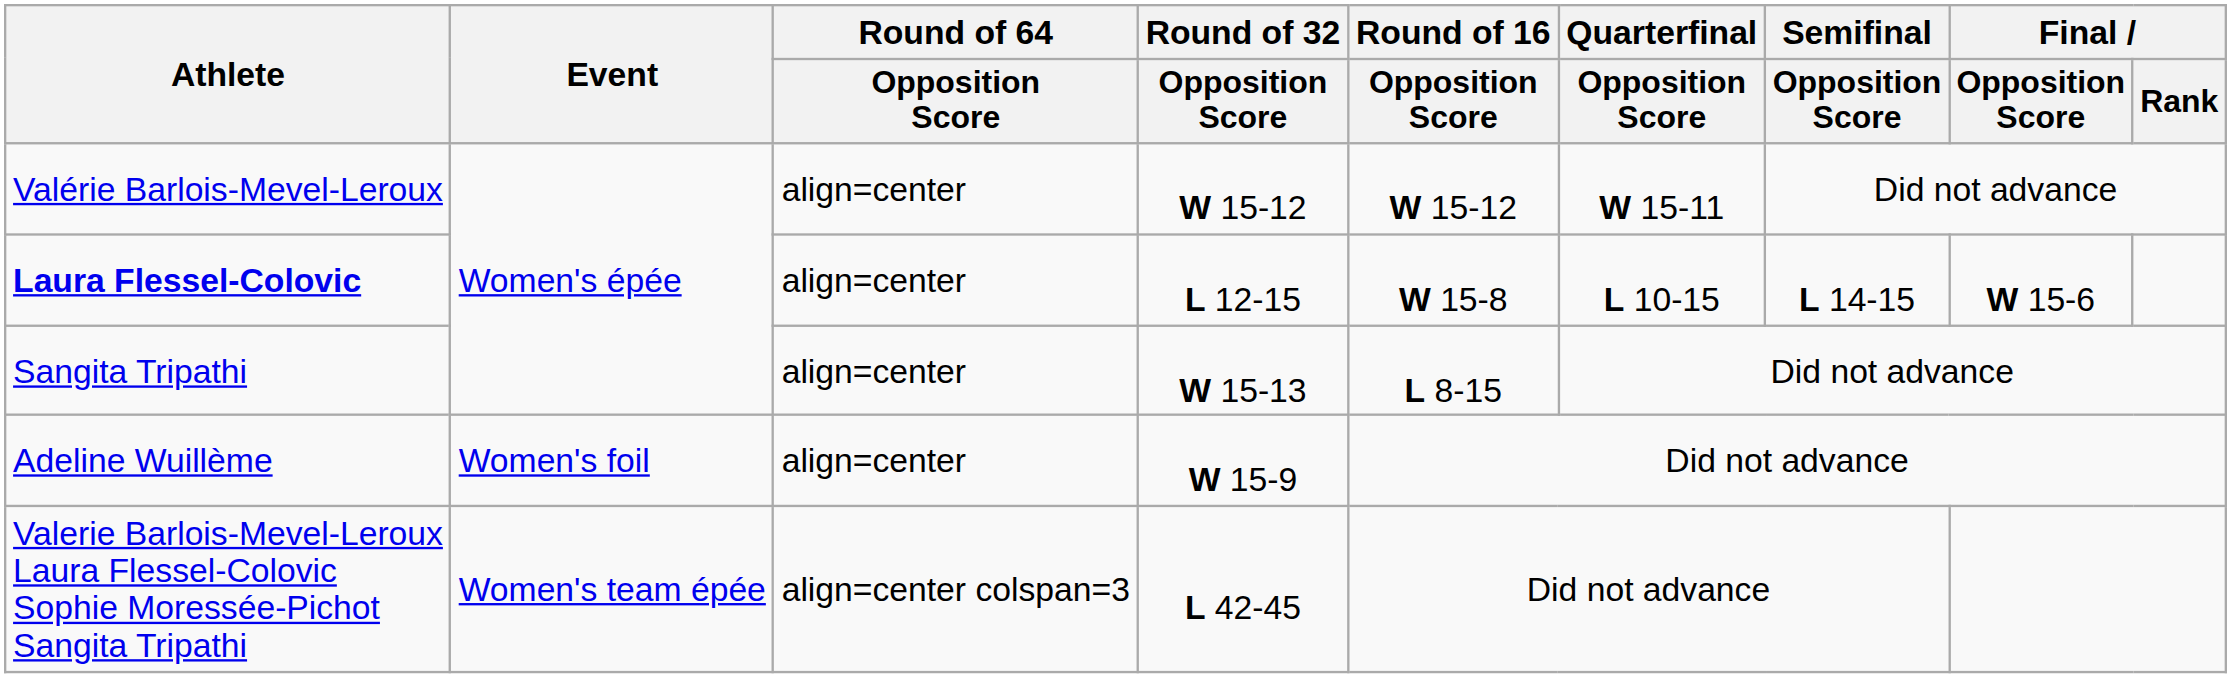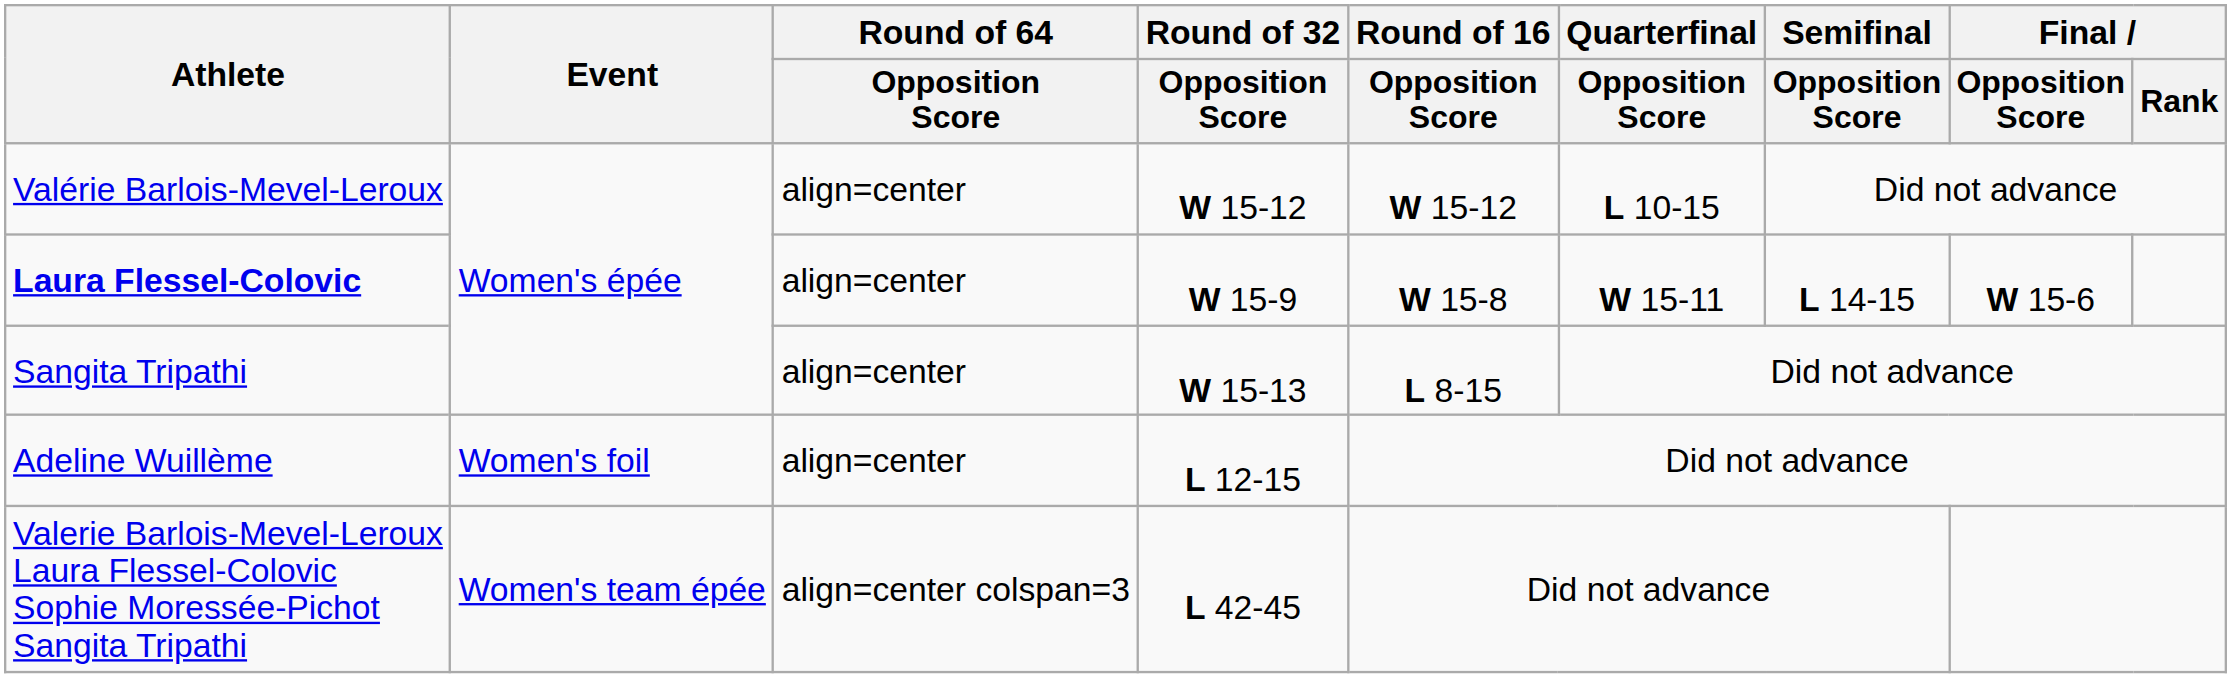(1662, 208) W 15-11 -> (1662, 208) L 10-15
(1243, 299) L 12-15 -> (1243, 299) W 15-9
(1662, 299) L 10-15 -> (1662, 299) W 15-11
(1243, 480) W 15-9 -> (1243, 480) L 12-15
